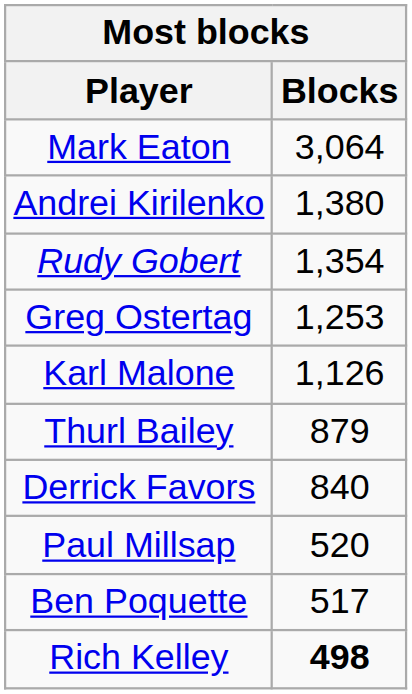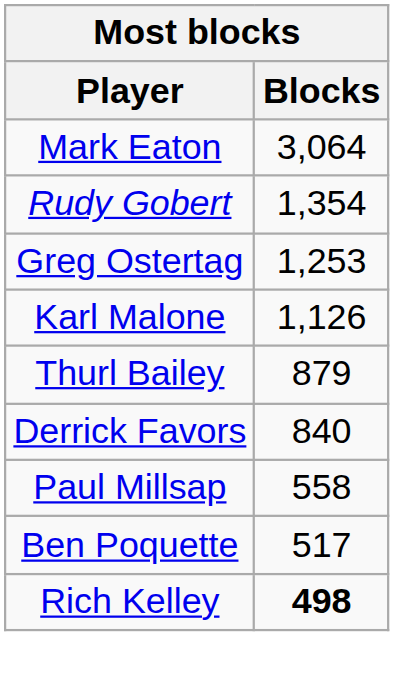- row: (139, 203)
(340, 544) 520 -> (322, 487) 558
